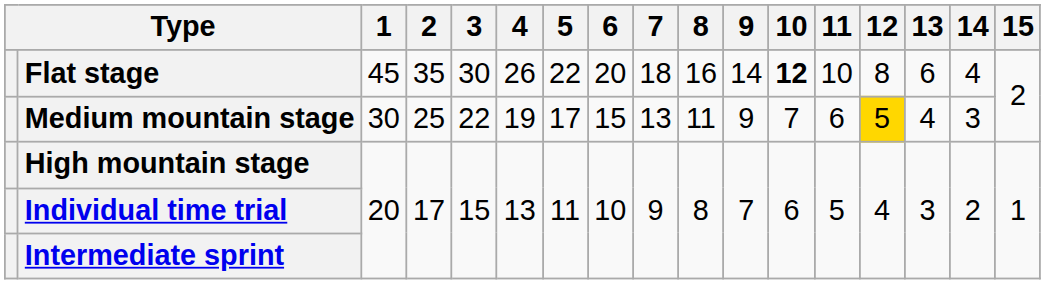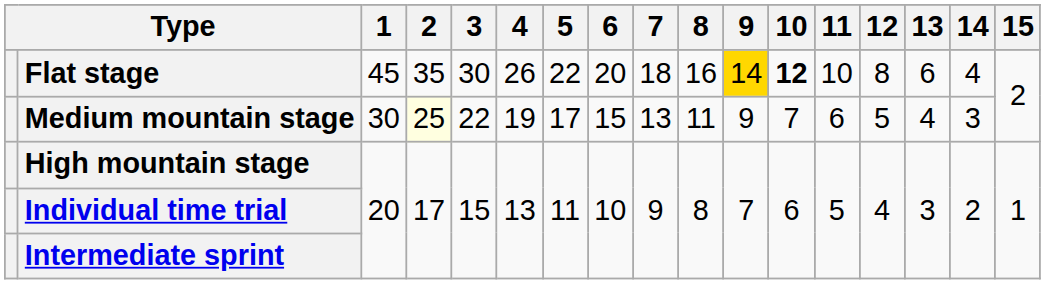(746, 73) no background -> (746, 73) gold background
(429, 118) no background -> (429, 118) lightyellow background
(882, 118) gold background -> (882, 118) no background
